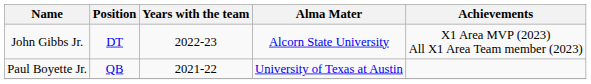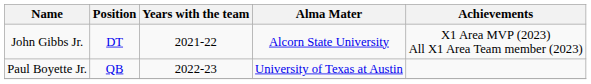(196, 41) 2022-23 -> (196, 41) 2021-22
(196, 68) 2021-22 -> (196, 68) 2022-23
